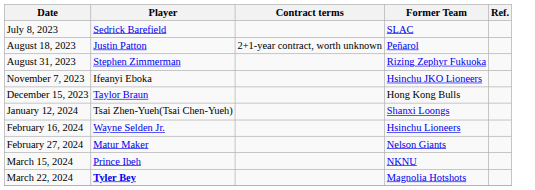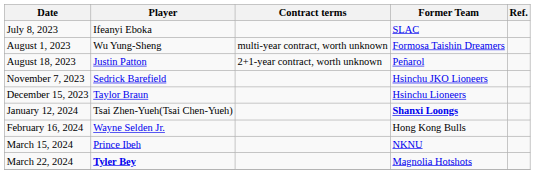(130, 29) Sedrick Barefield -> (123, 29) Ifeanyi Eboka
+ row: (39, 45)
- row: (41, 62)
(123, 78) Ifeanyi Eboka -> (130, 78) Sedrick Barefield
(424, 95) Hong Kong Bulls -> (429, 95) Hsinchu Lioneers
(418, 111) normal -> (425, 111) bold
(424, 128) Hsinchu Lioneers -> (429, 128) Hong Kong Bulls
- row: (45, 144)
